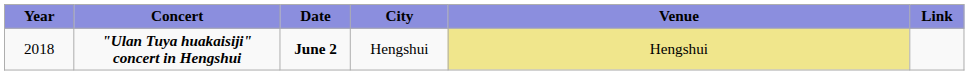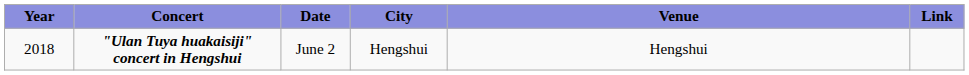(316, 49) bold -> (315, 49) normal
(679, 49) khaki background -> (679, 49) no background
